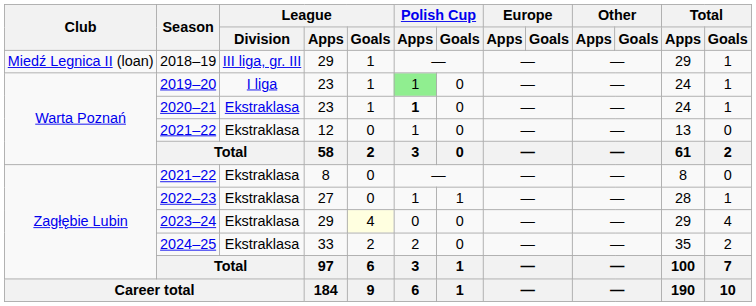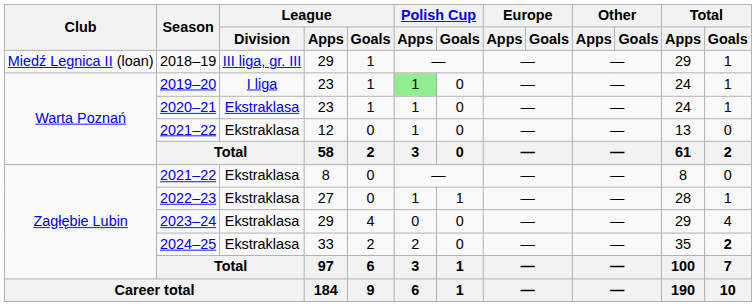(415, 107) bold -> (415, 107) normal
(371, 221) lightyellow background -> (371, 221) no background
(728, 244) normal -> (728, 244) bold
